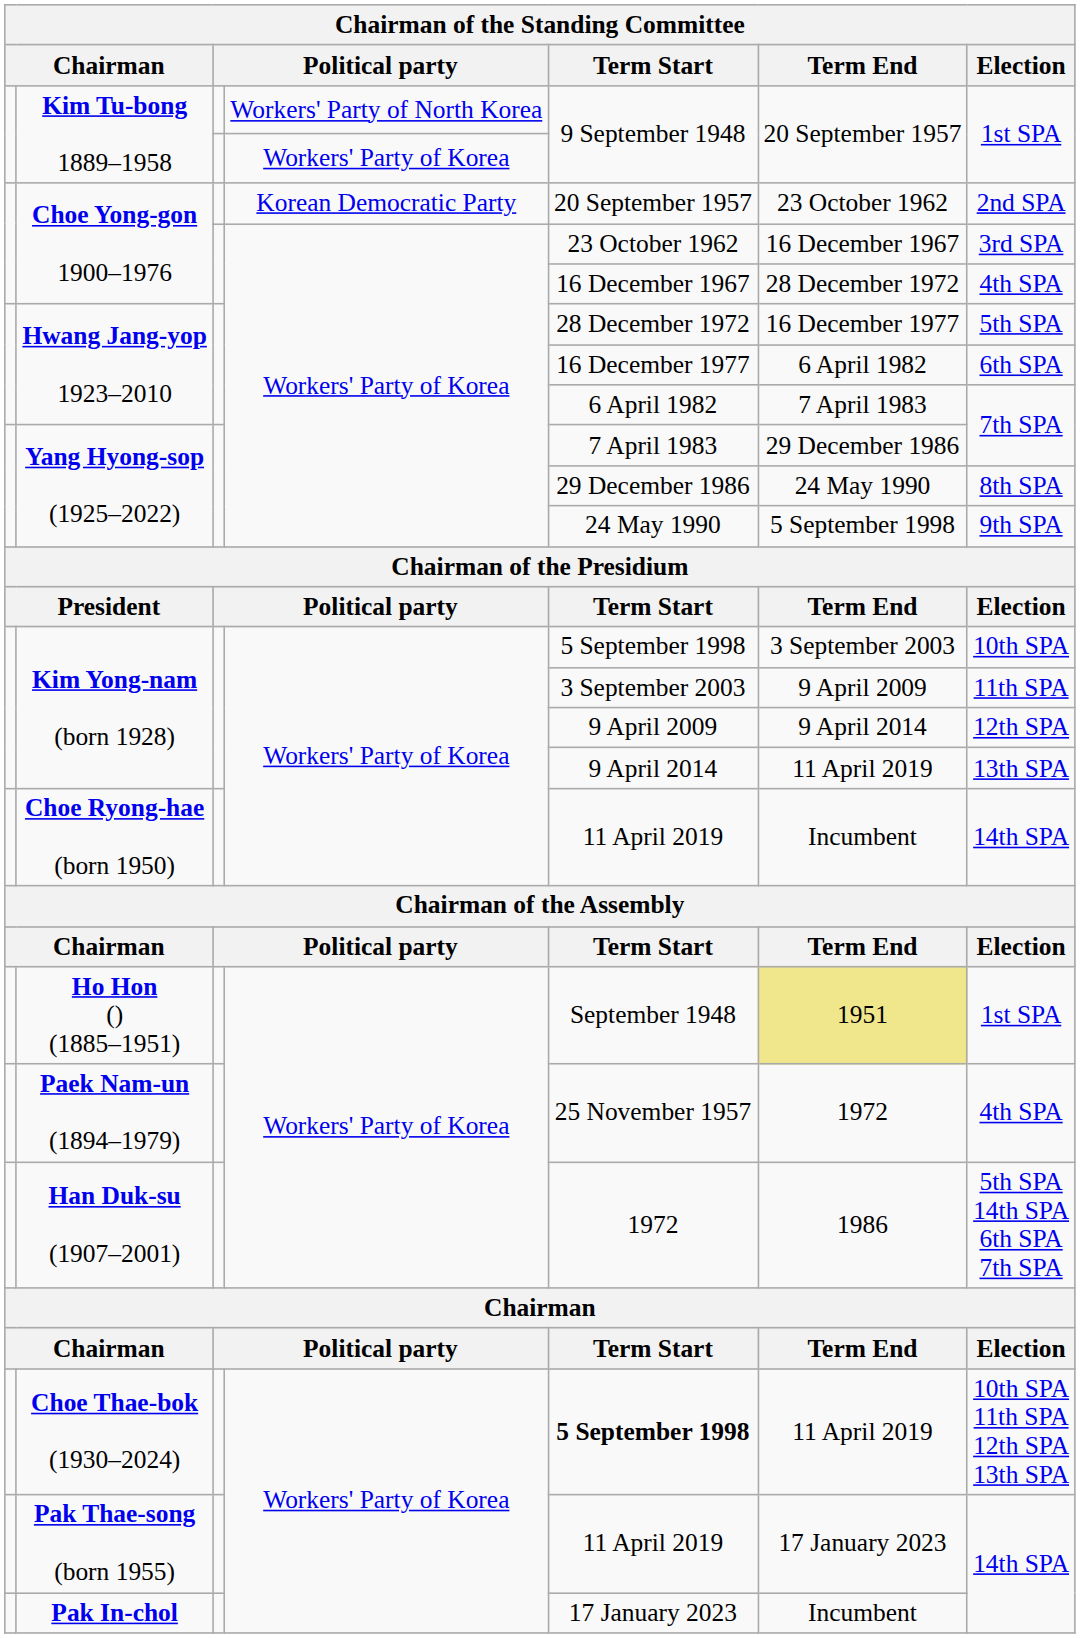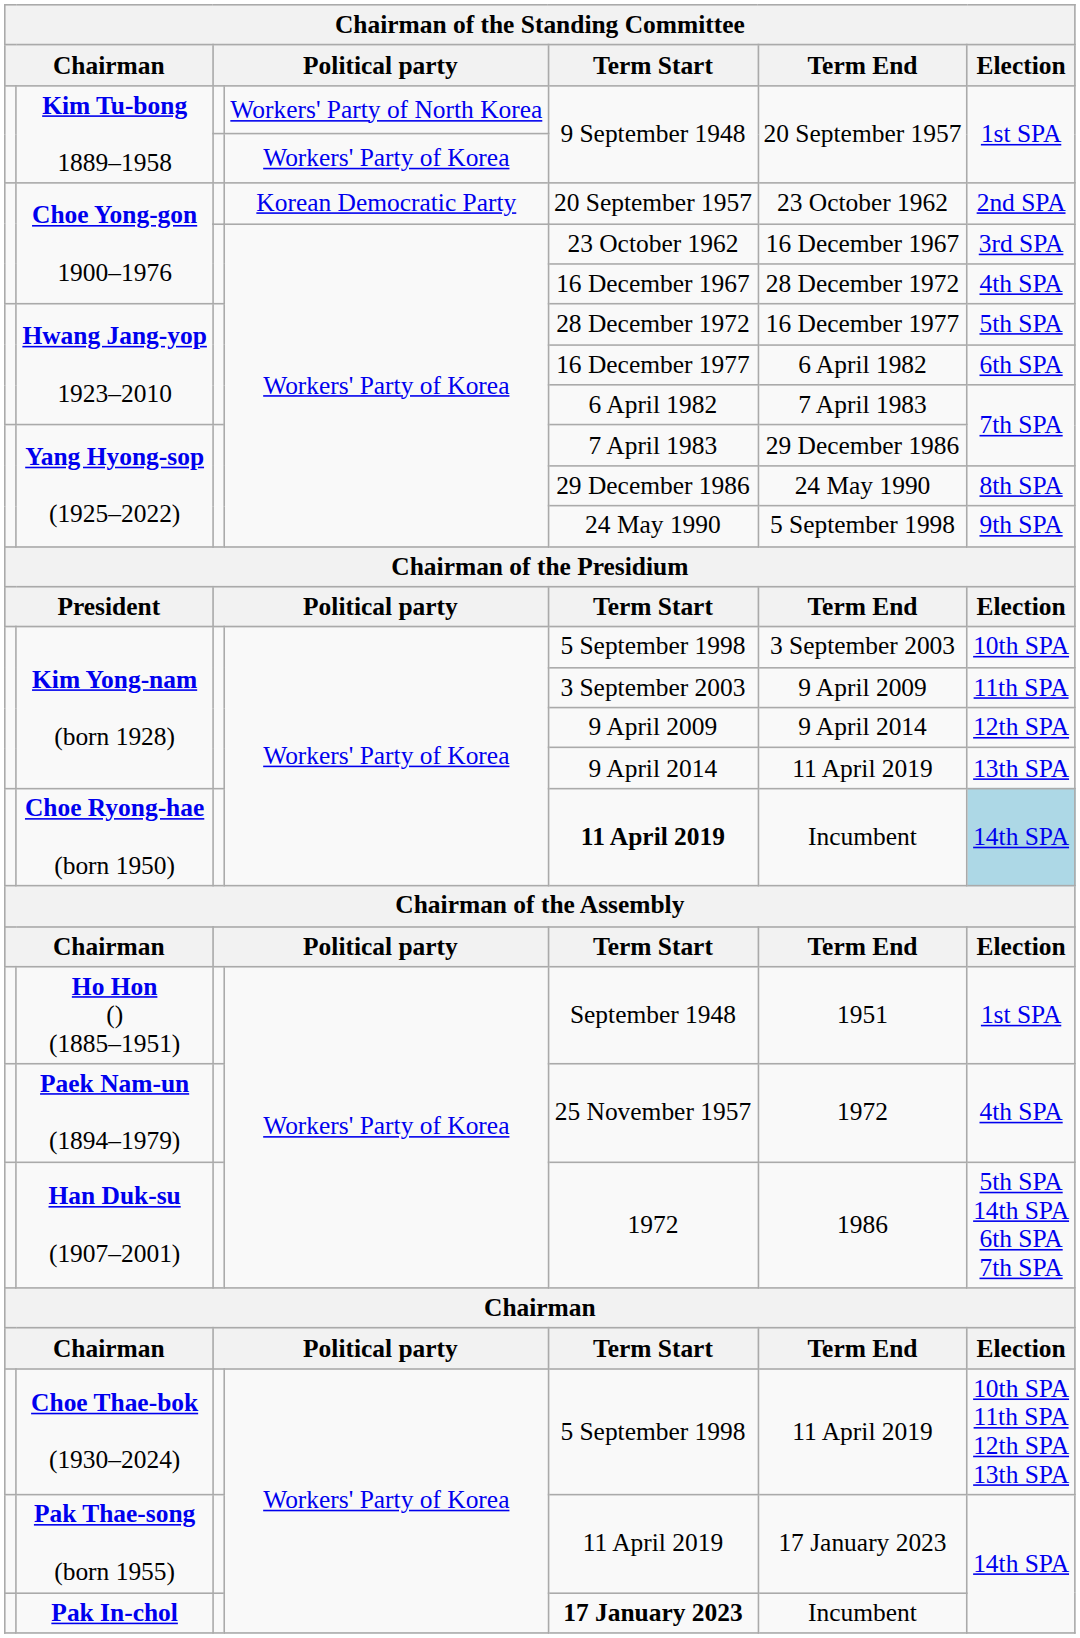(653, 836) normal -> (653, 836) bold
(1021, 836) no background -> (1021, 836) lightblue background
(862, 1015) khaki background -> (862, 1015) no background
(653, 1431) bold -> (653, 1431) normal
(653, 1612) normal -> (653, 1612) bold
